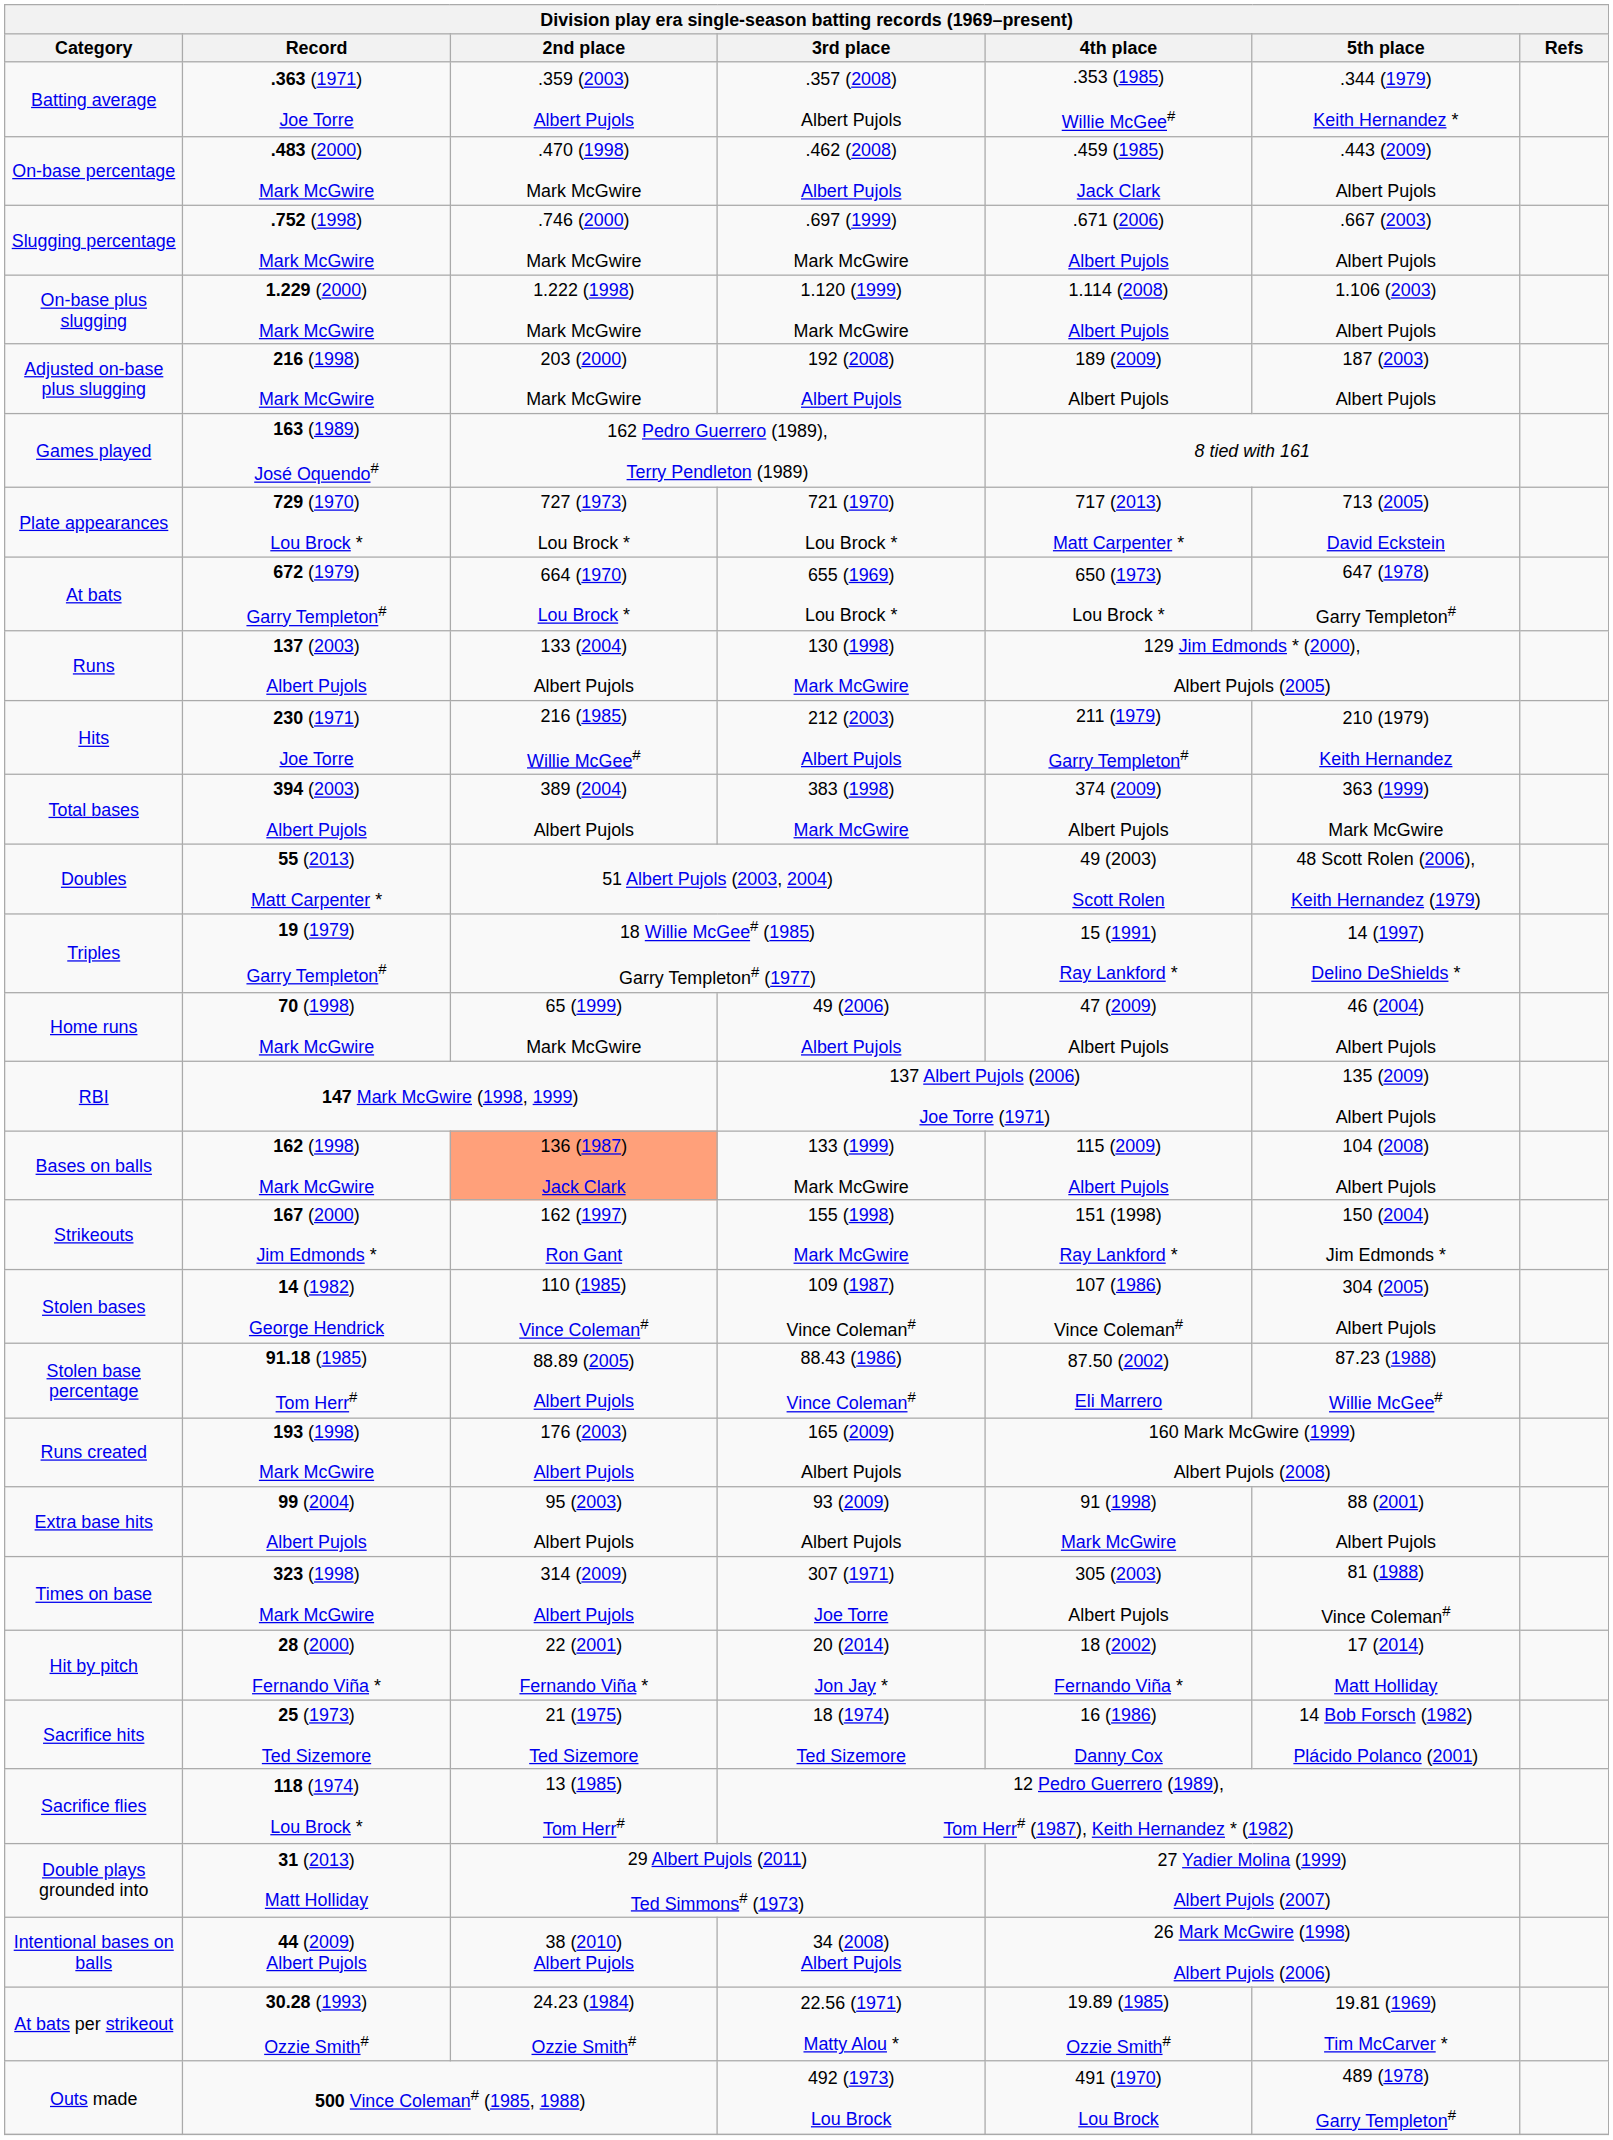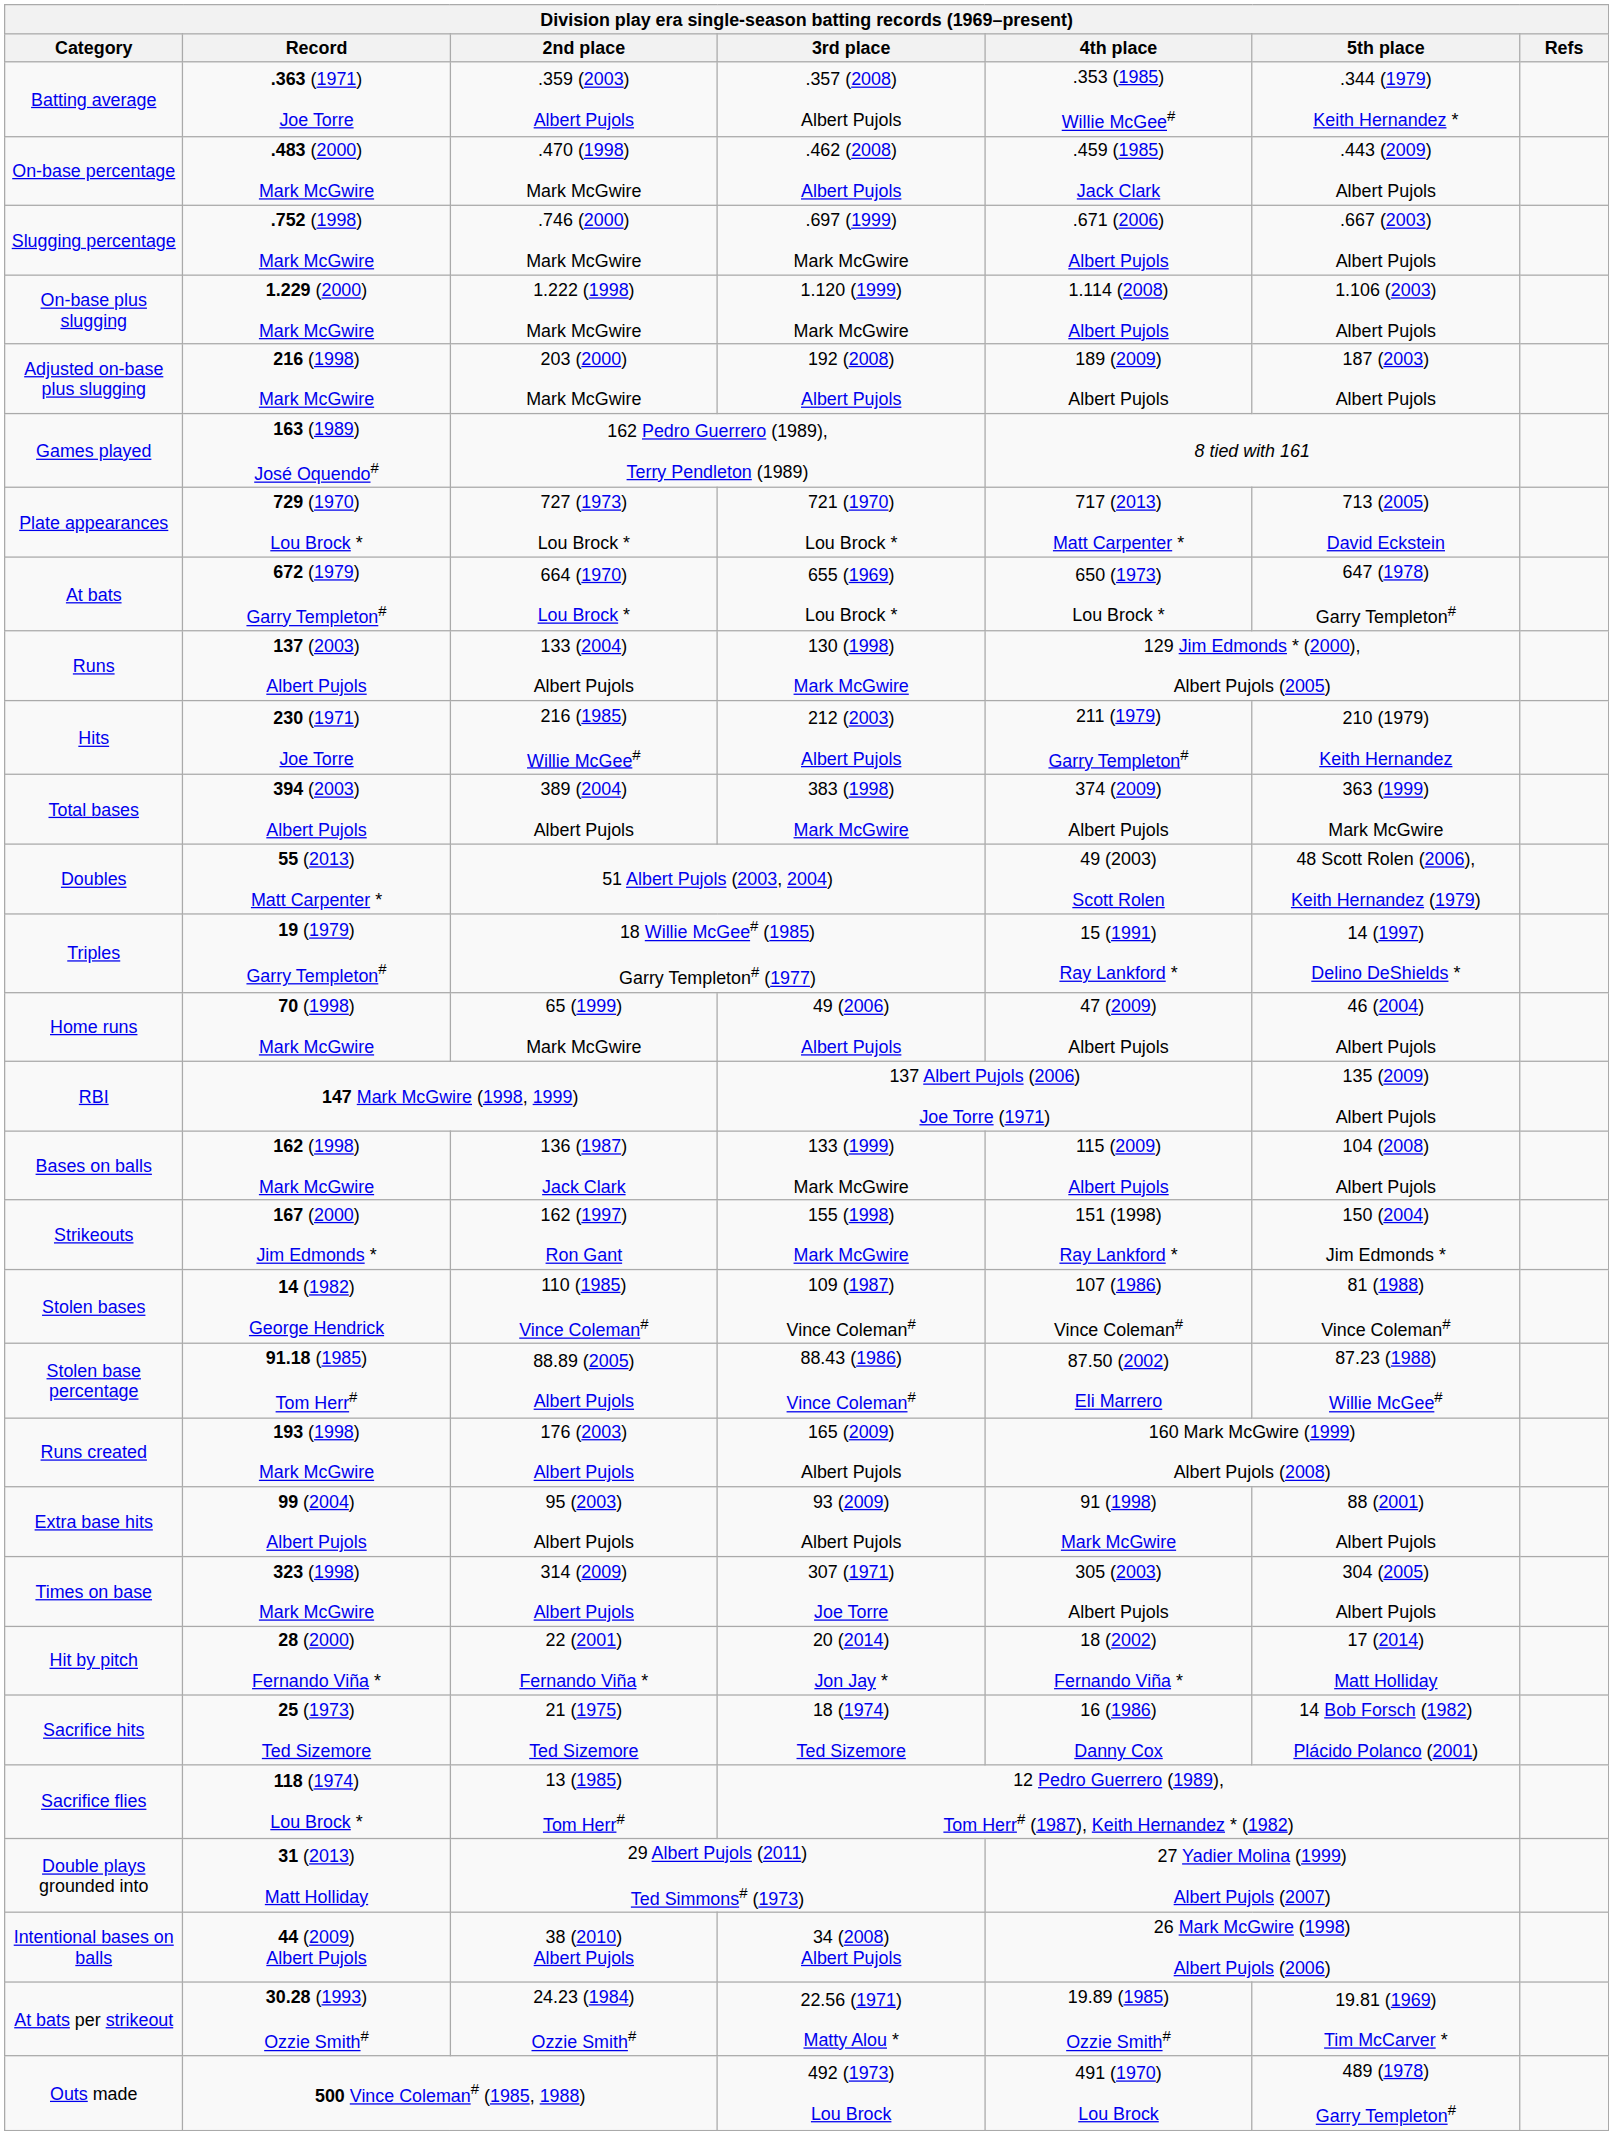(584, 1166) lightsalmon background -> (584, 1166) no background
(1386, 1307) 304 (2005) Albert Pujols -> (1386, 1307) 81 (1988) Vince Coleman#
(1386, 1594) 81 (1988) Vince Coleman# -> (1386, 1591) 304 (2005) Albert Pujols
